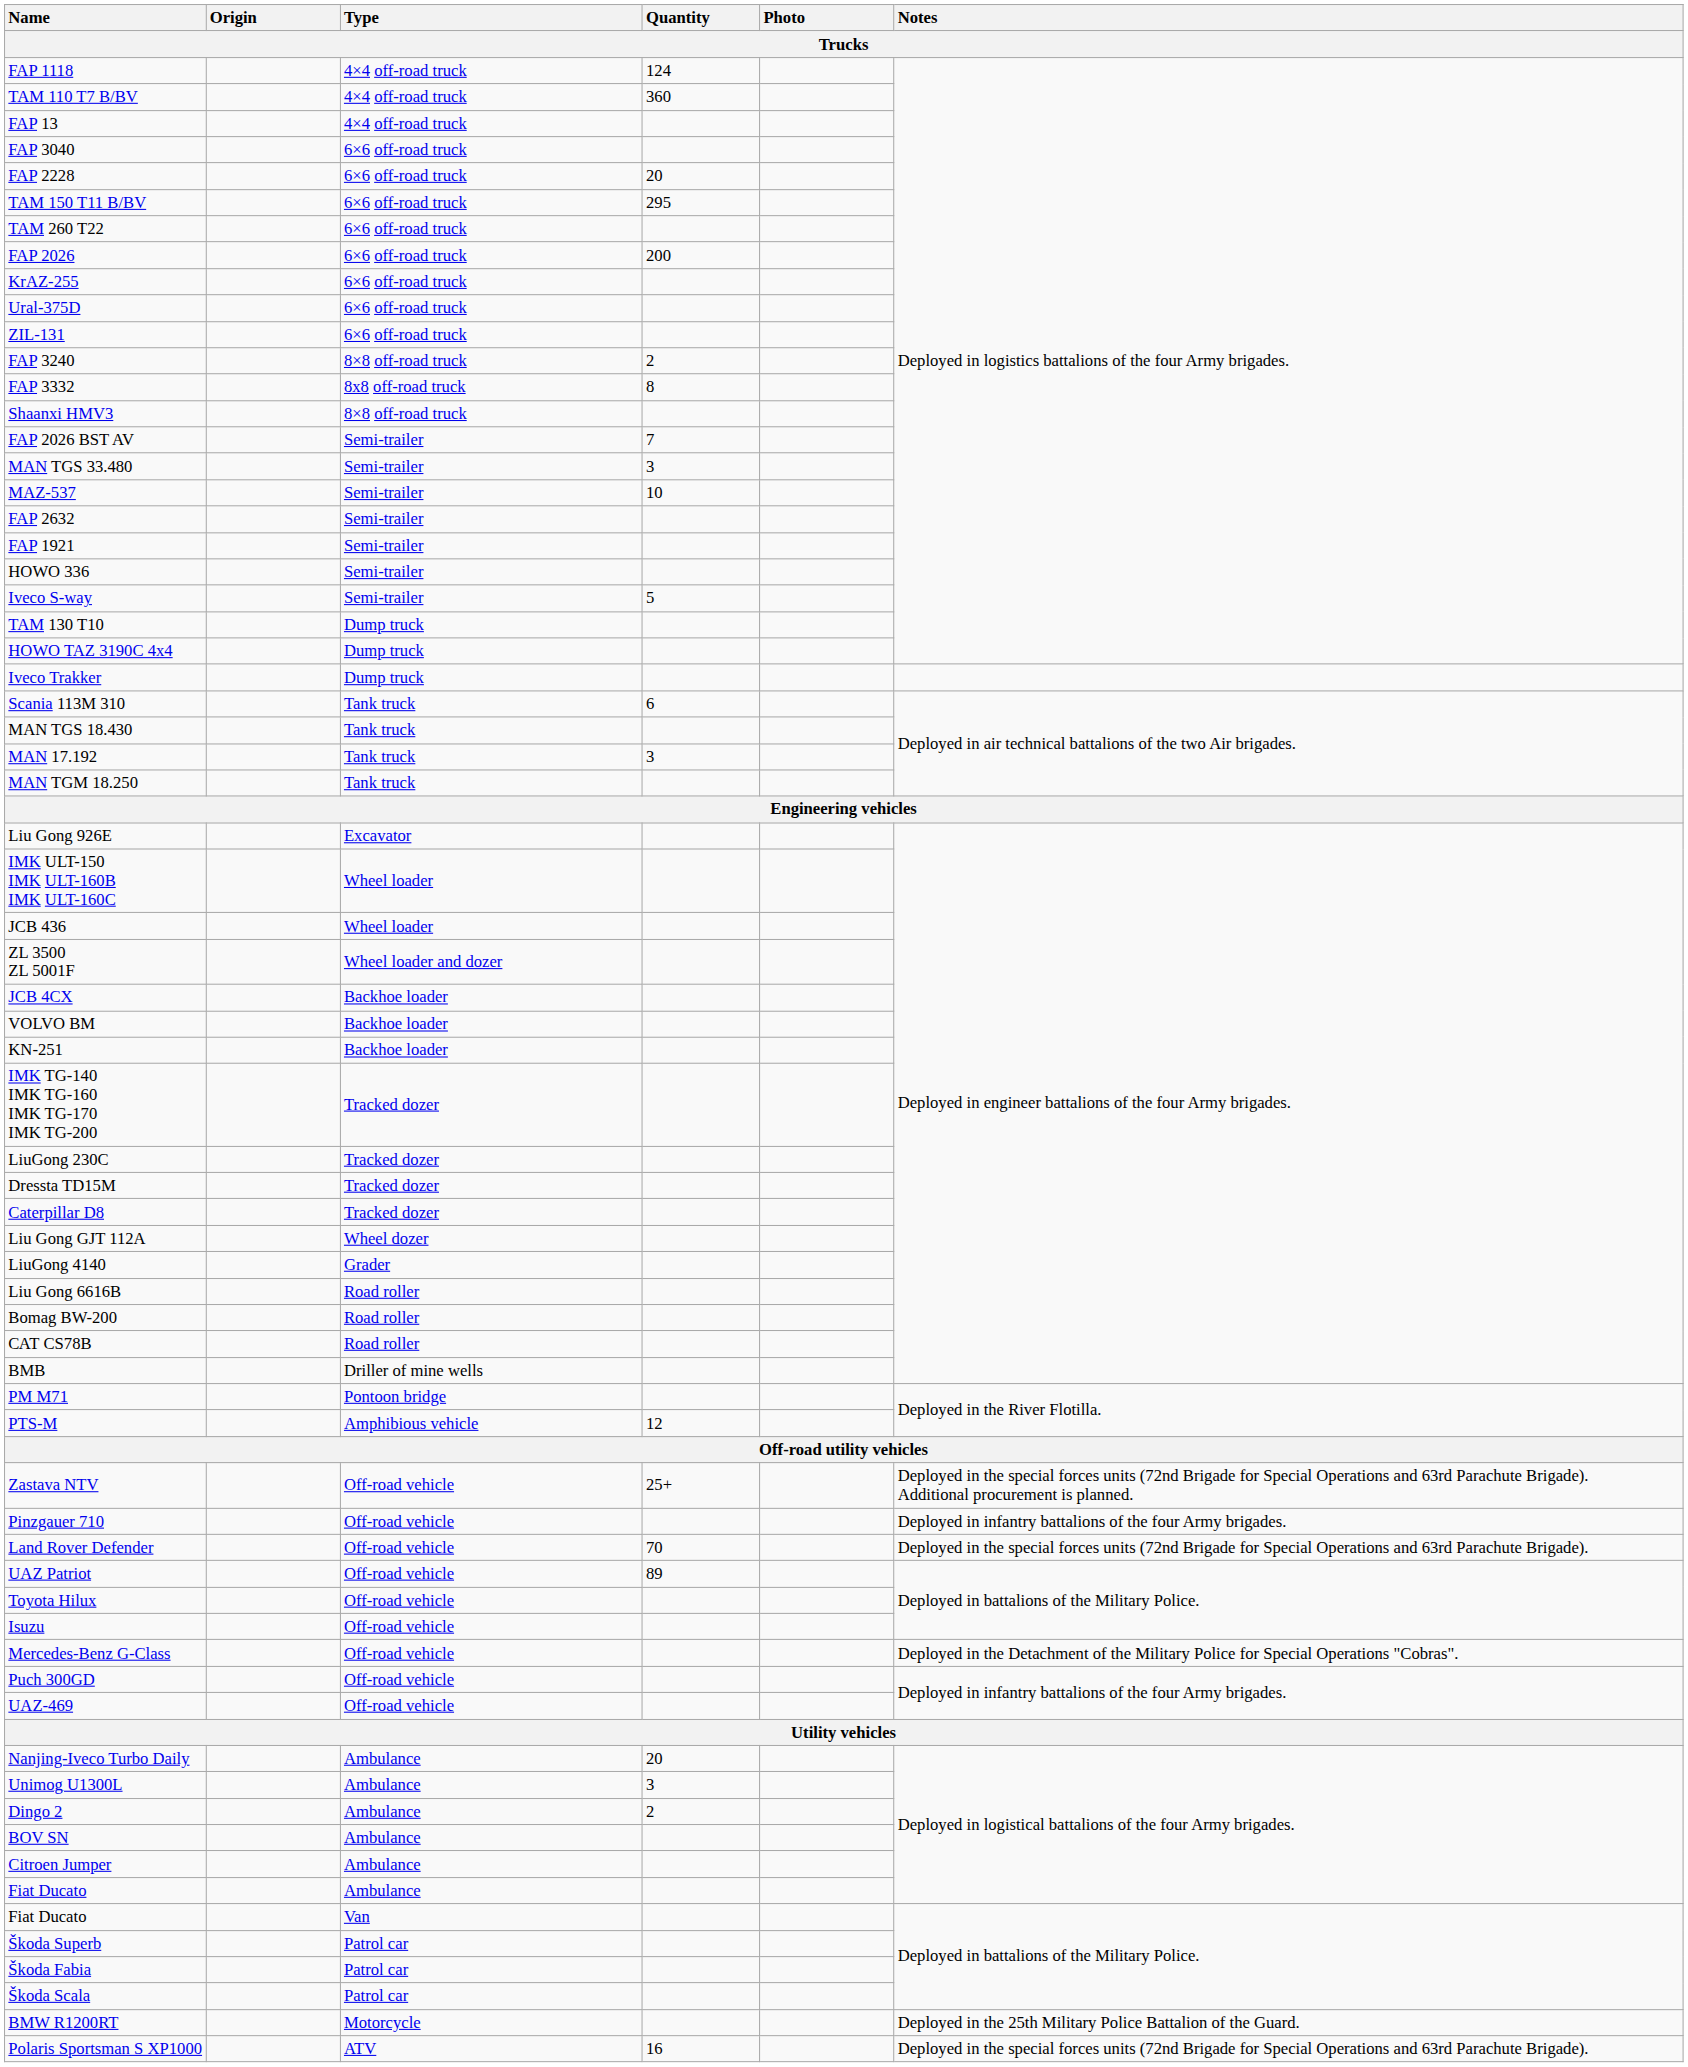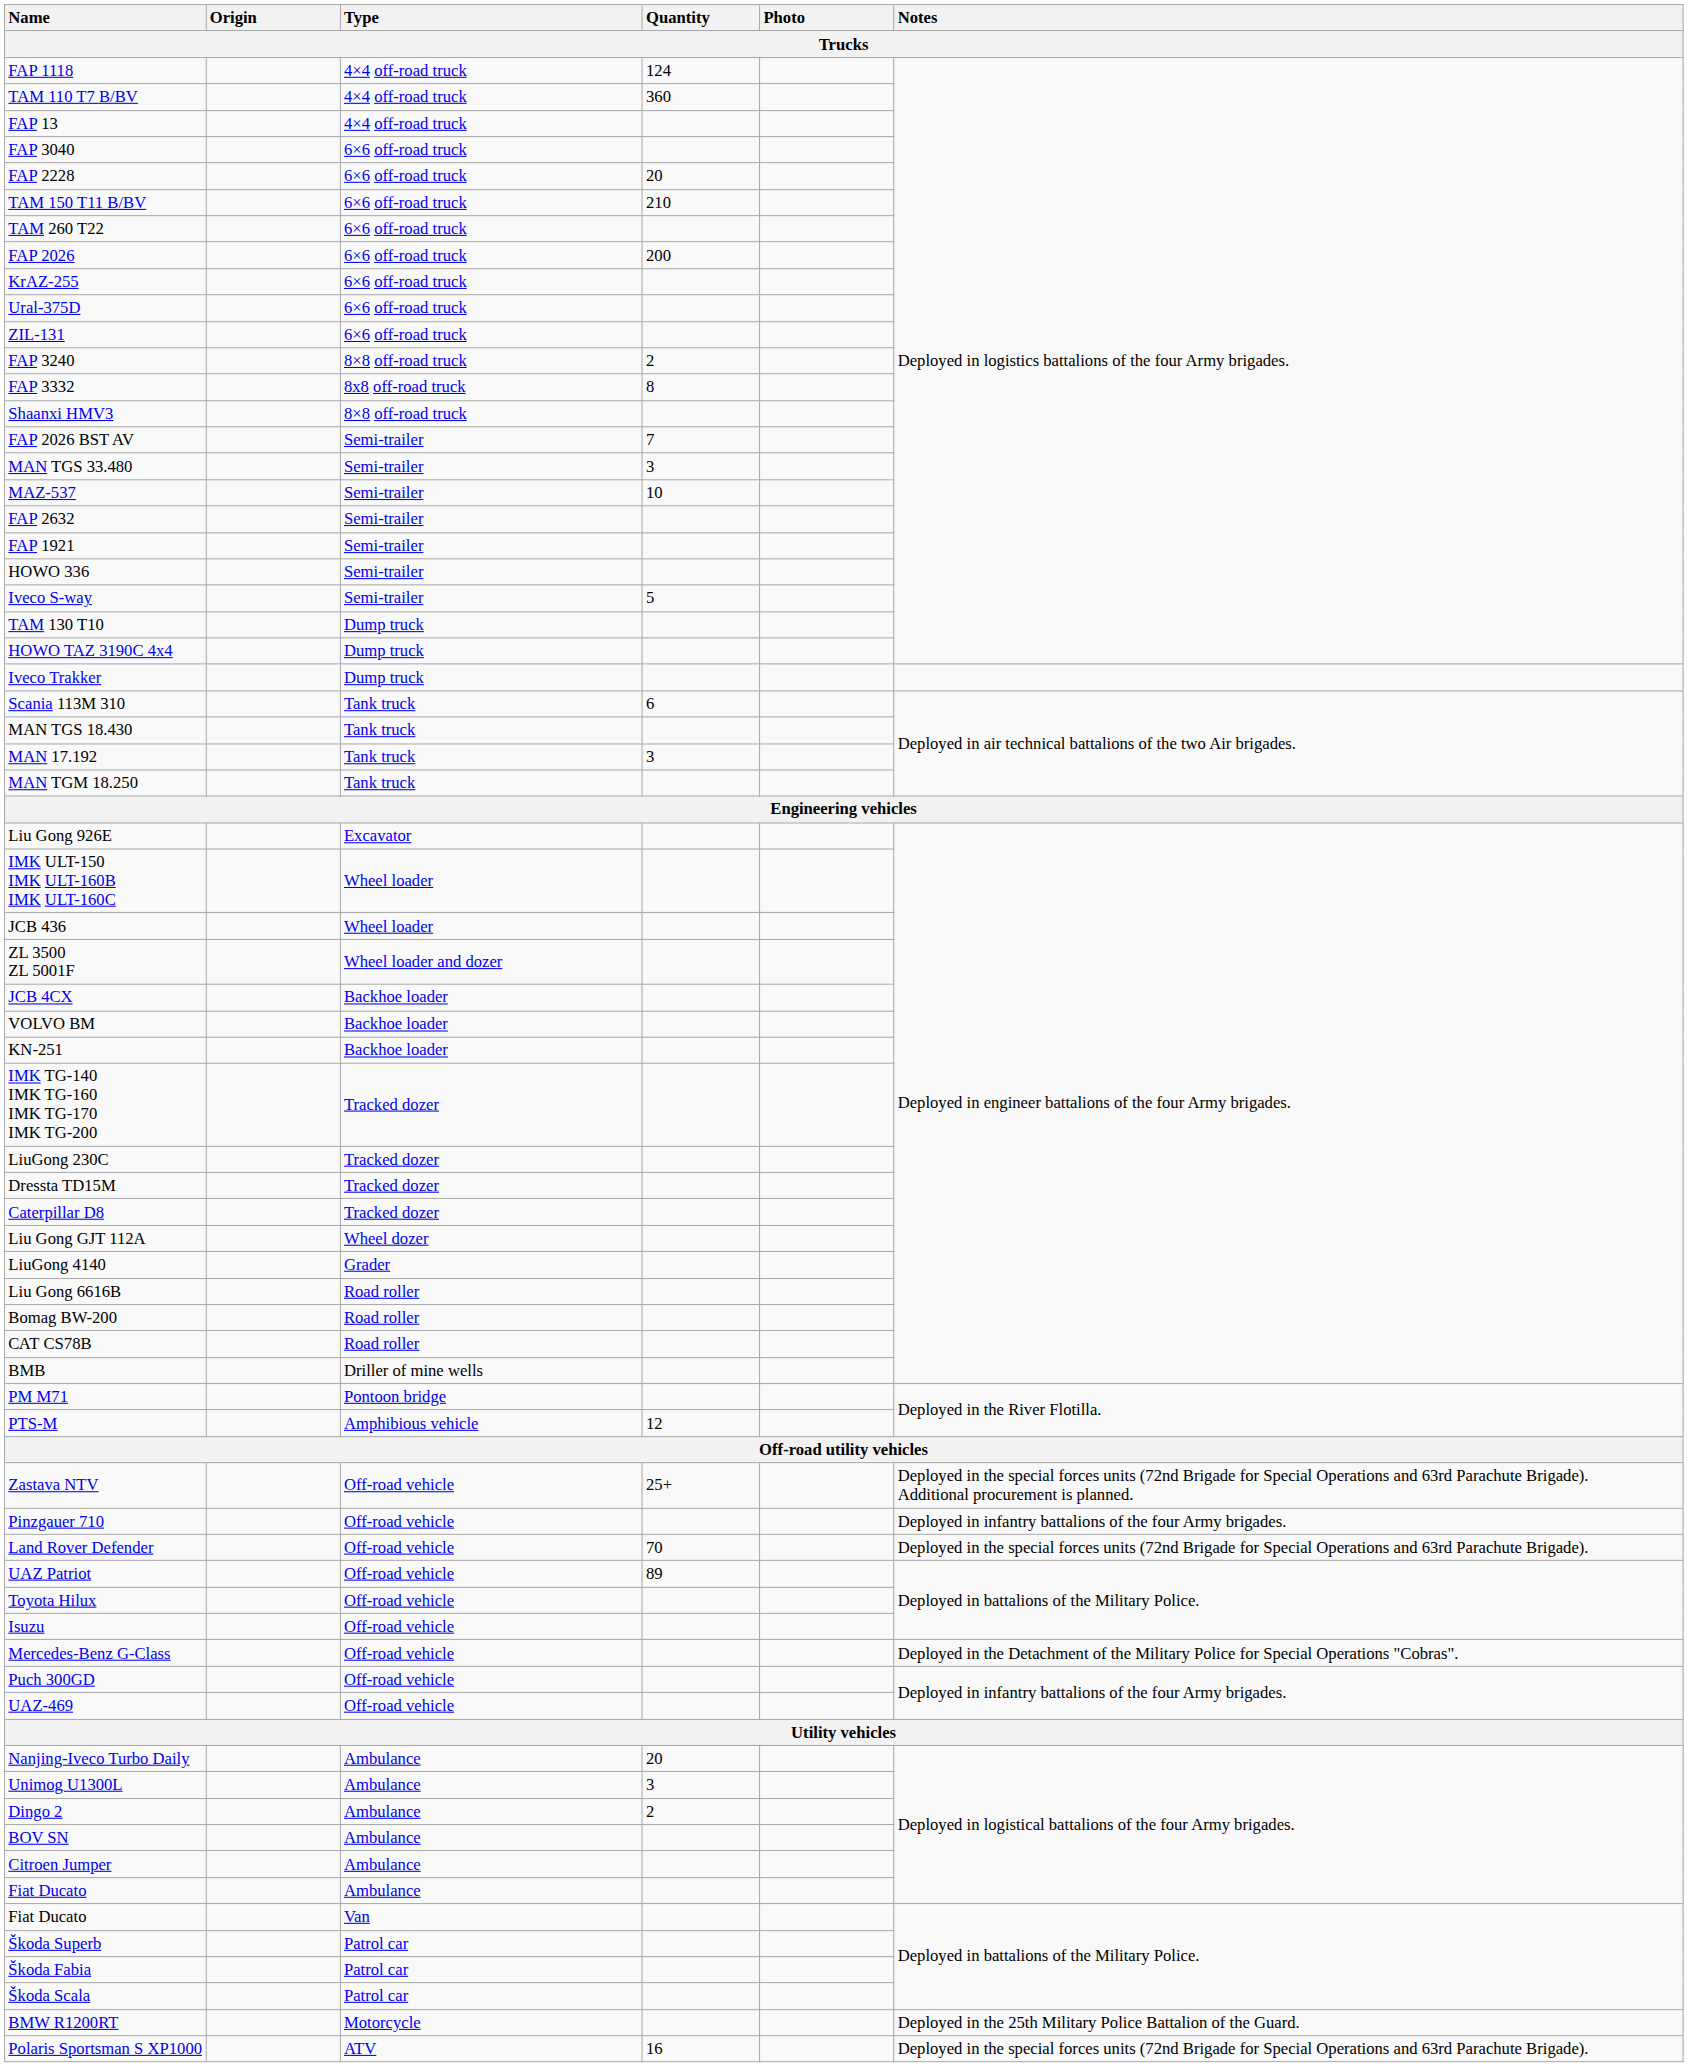(658, 202) 295 -> (658, 202) 210
